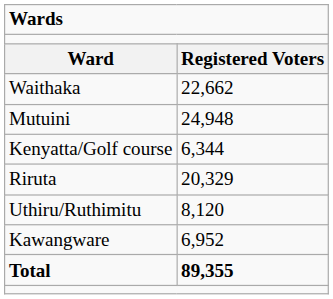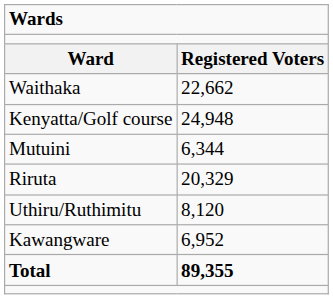(40, 118) Mutuini -> (91, 118) Kenyatta/Golf course
(91, 149) Kenyatta/Golf course -> (40, 149) Mutuini
